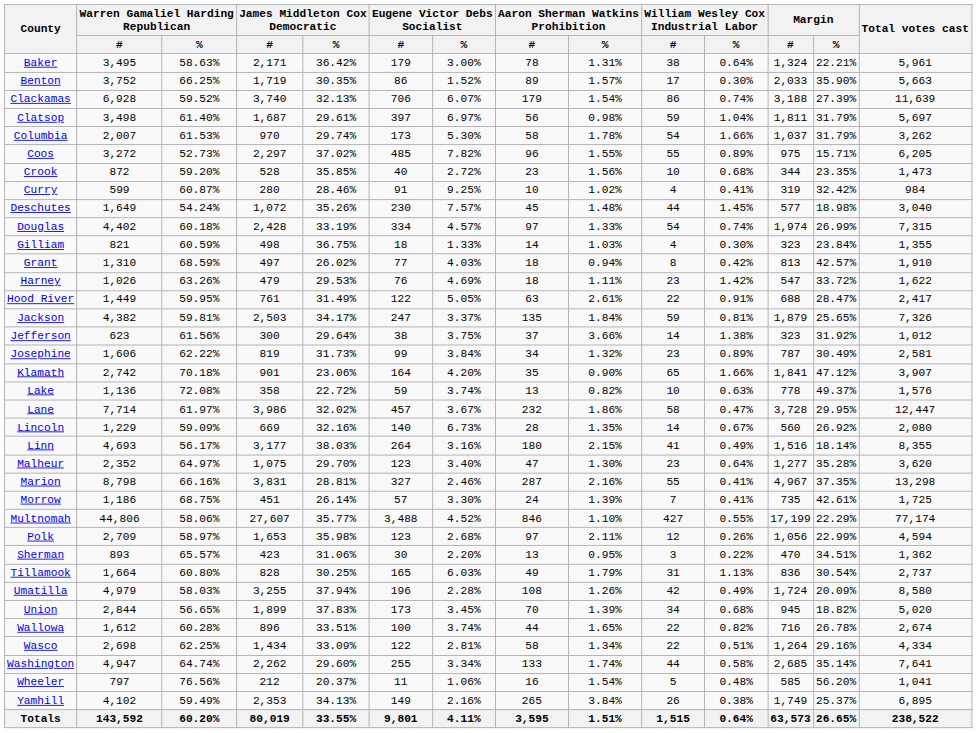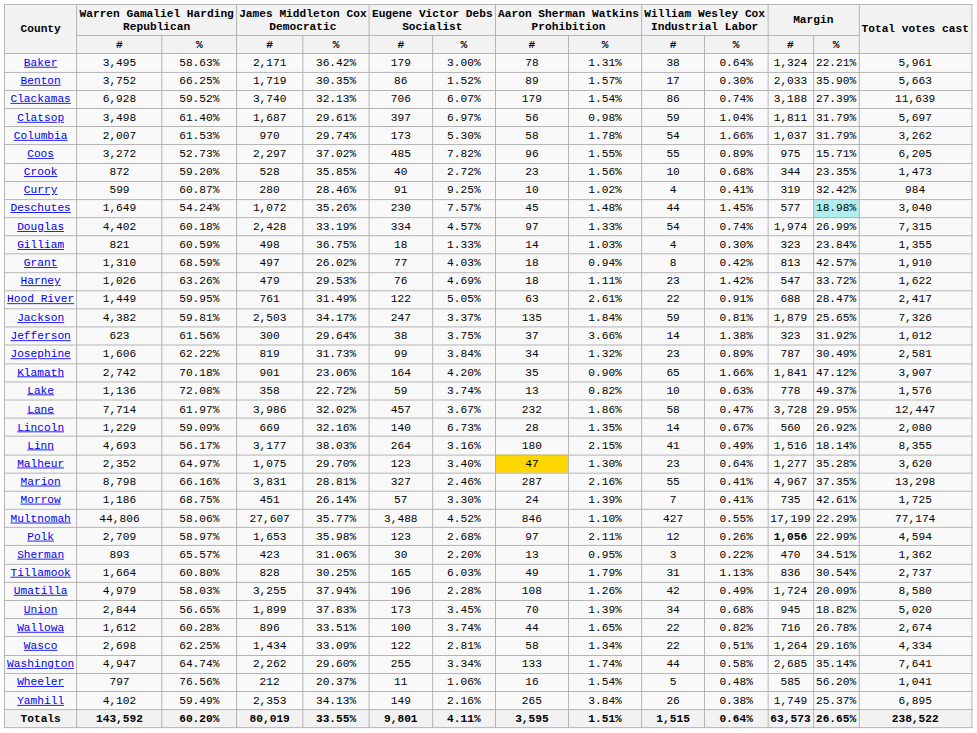(836, 209) no background -> (836, 209) paleturquoise background
(532, 464) no background -> (532, 464) gold background
(790, 537) normal -> (790, 537) bold
